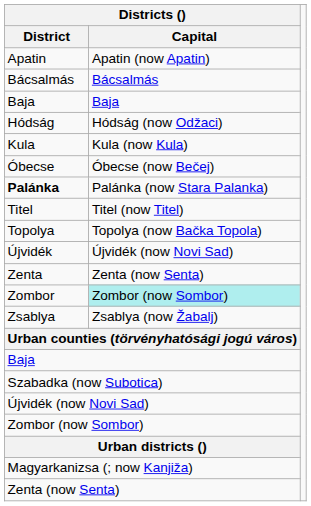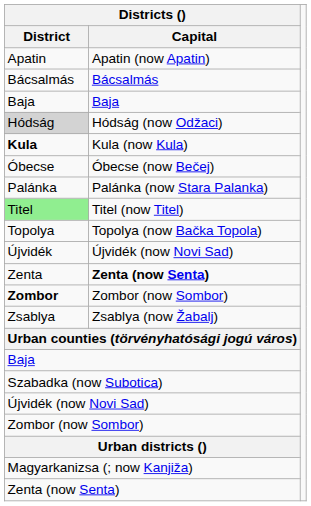(31, 123) no background -> (31, 123) lightgrey background
(21, 144) normal -> (22, 144) bold
(33, 187) bold -> (32, 187) normal
(20, 209) no background -> (20, 209) lightgreen background
(148, 274) normal -> (150, 274) bold
(31, 295) normal -> (33, 295) bold
(160, 295) paleturquoise background -> (160, 295) no background
